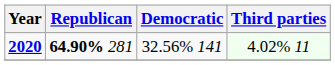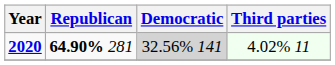(182, 46) no background -> (182, 46) lightgrey background
